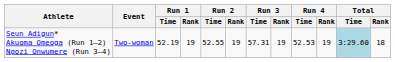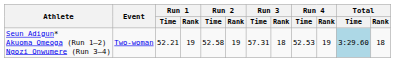(168, 42) 52.19 -> (168, 42) 52.21
(213, 42) 52.55 -> (213, 42) 52.58
(281, 42) 19 -> (281, 42) 18
